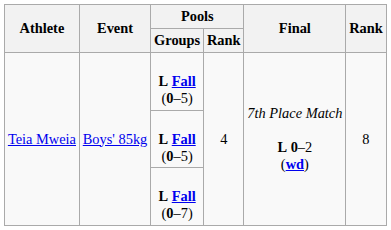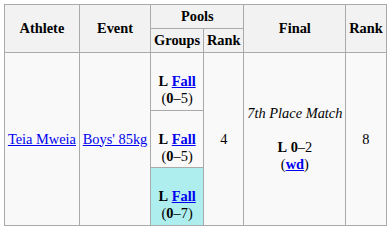(177, 205) no background -> (177, 205) paleturquoise background
